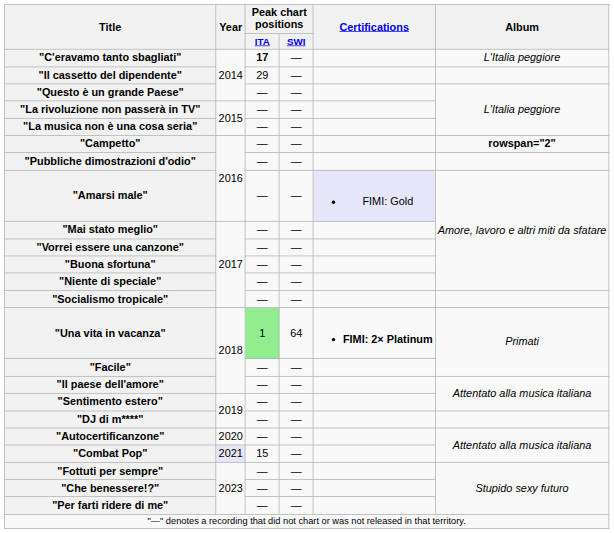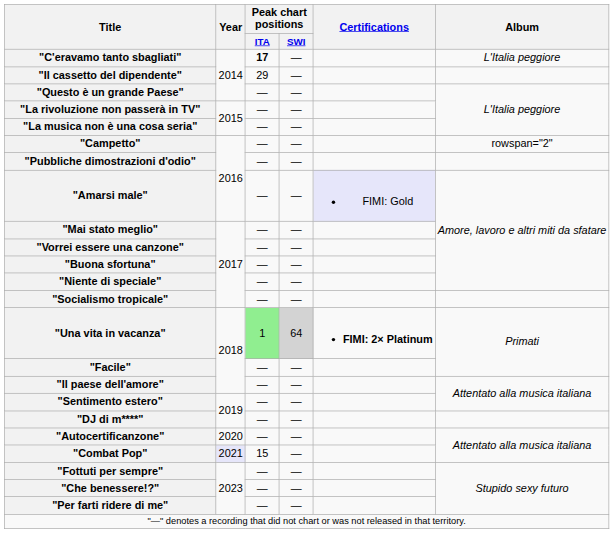(522, 144) bold -> (522, 144) normal
(296, 333) no background -> (296, 333) lightgrey background
